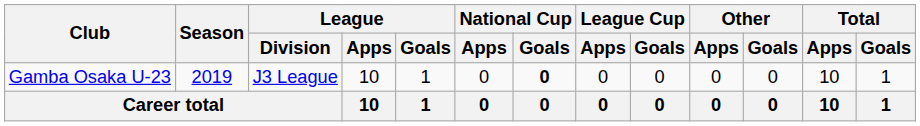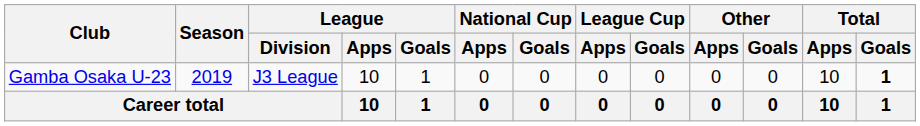(544, 76) bold -> (544, 76) normal
(886, 76) normal -> (886, 76) bold
